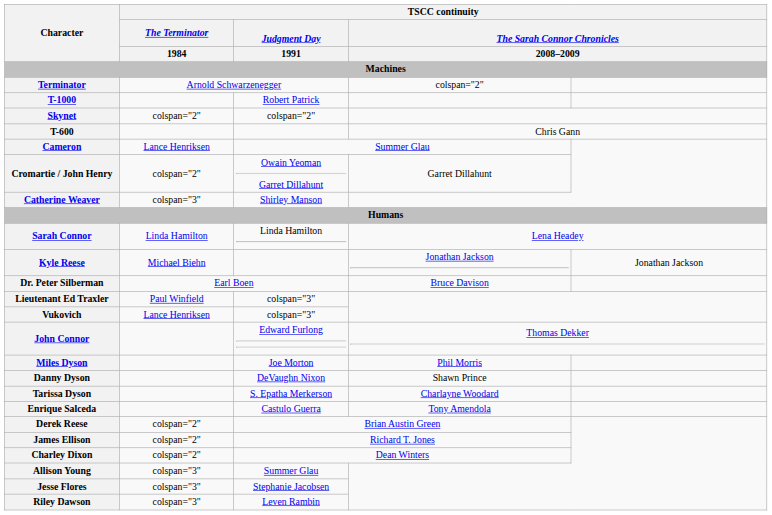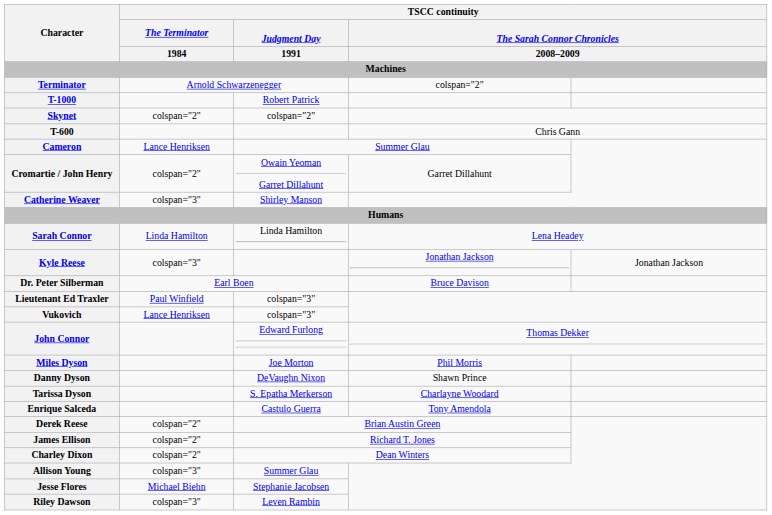(177, 262) Michael Biehn -> (177, 262) colspan="3"
(177, 486) colspan="3" -> (177, 486) Michael Biehn
